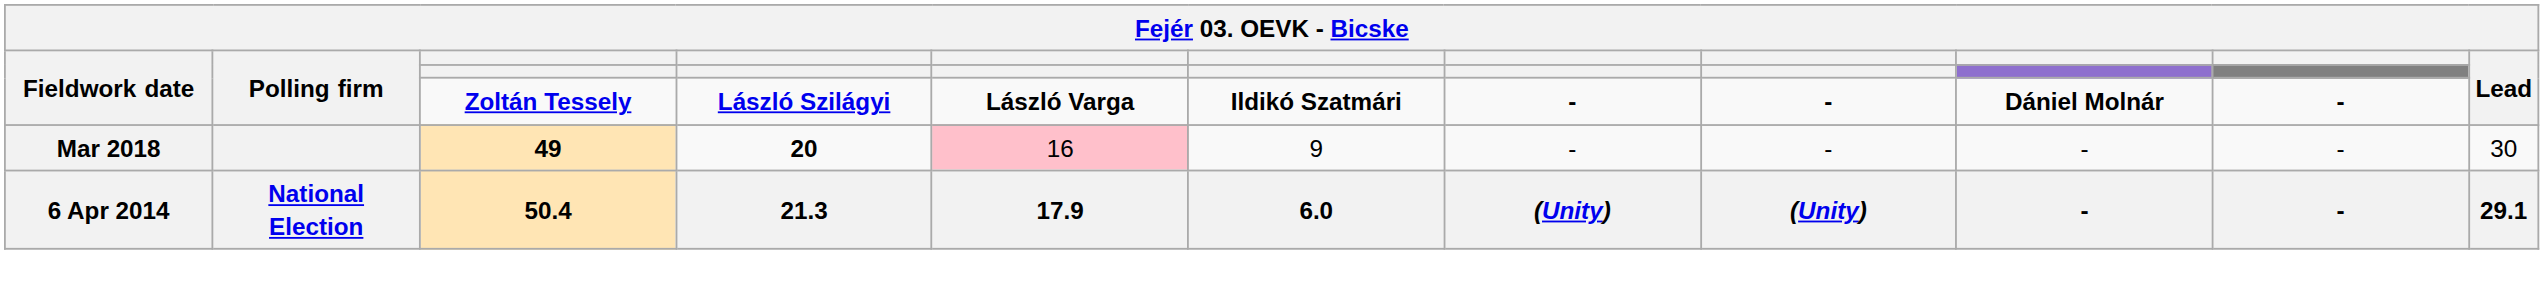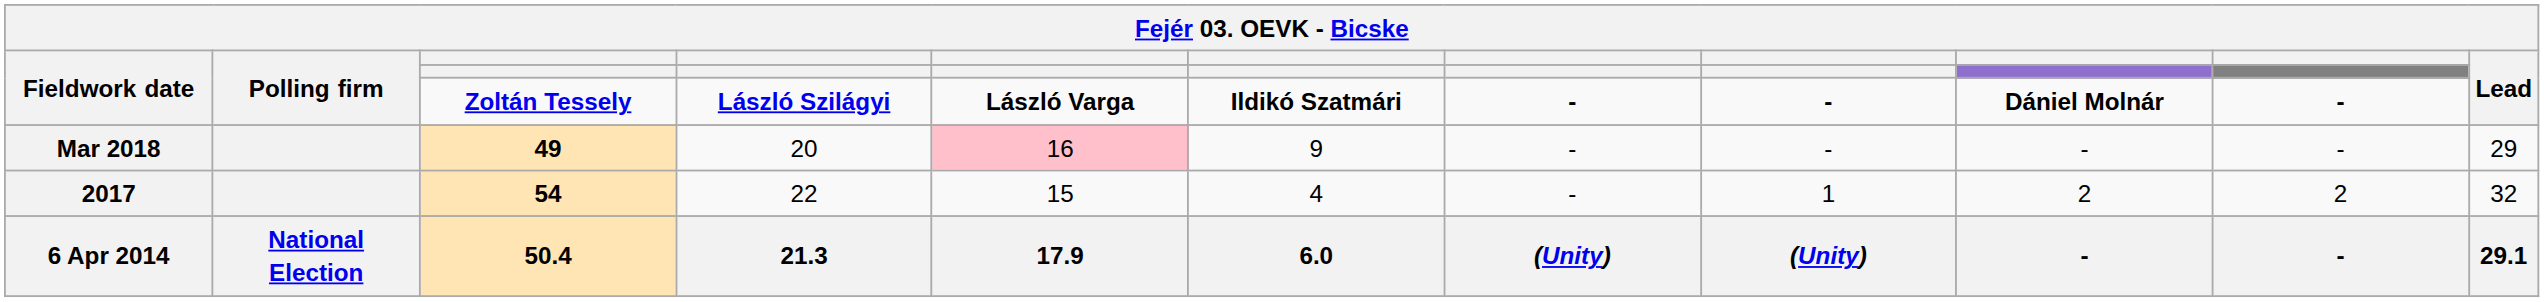(804, 146) bold -> (804, 148) normal
(2504, 148) 30 -> (2504, 148) 29
+ row: (109, 194)
